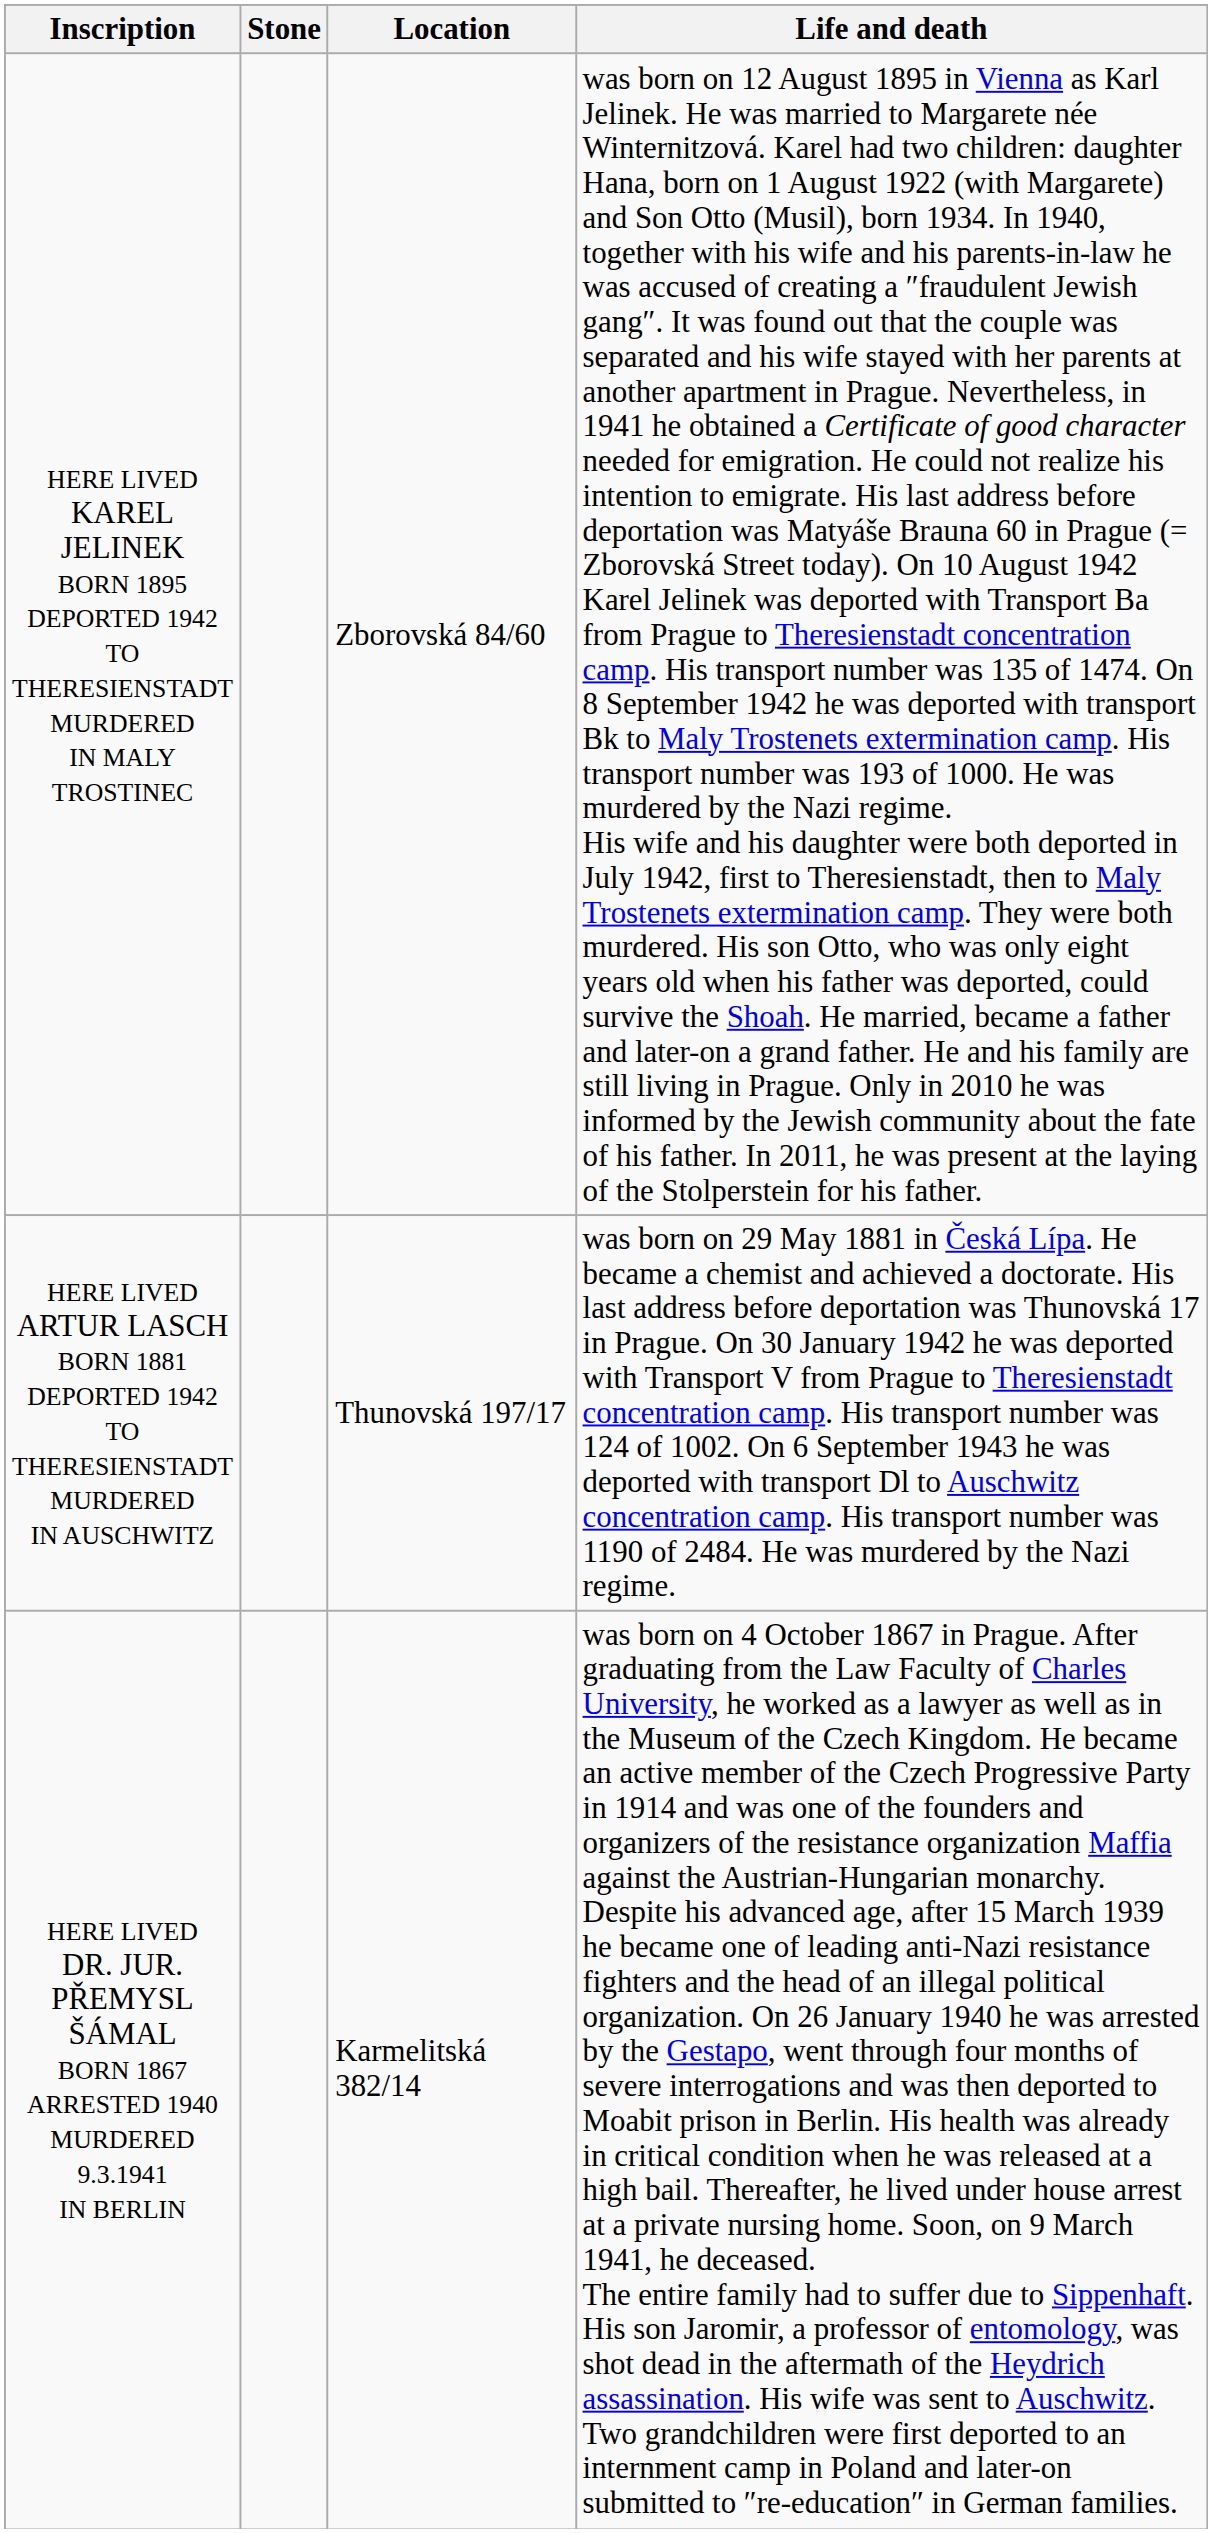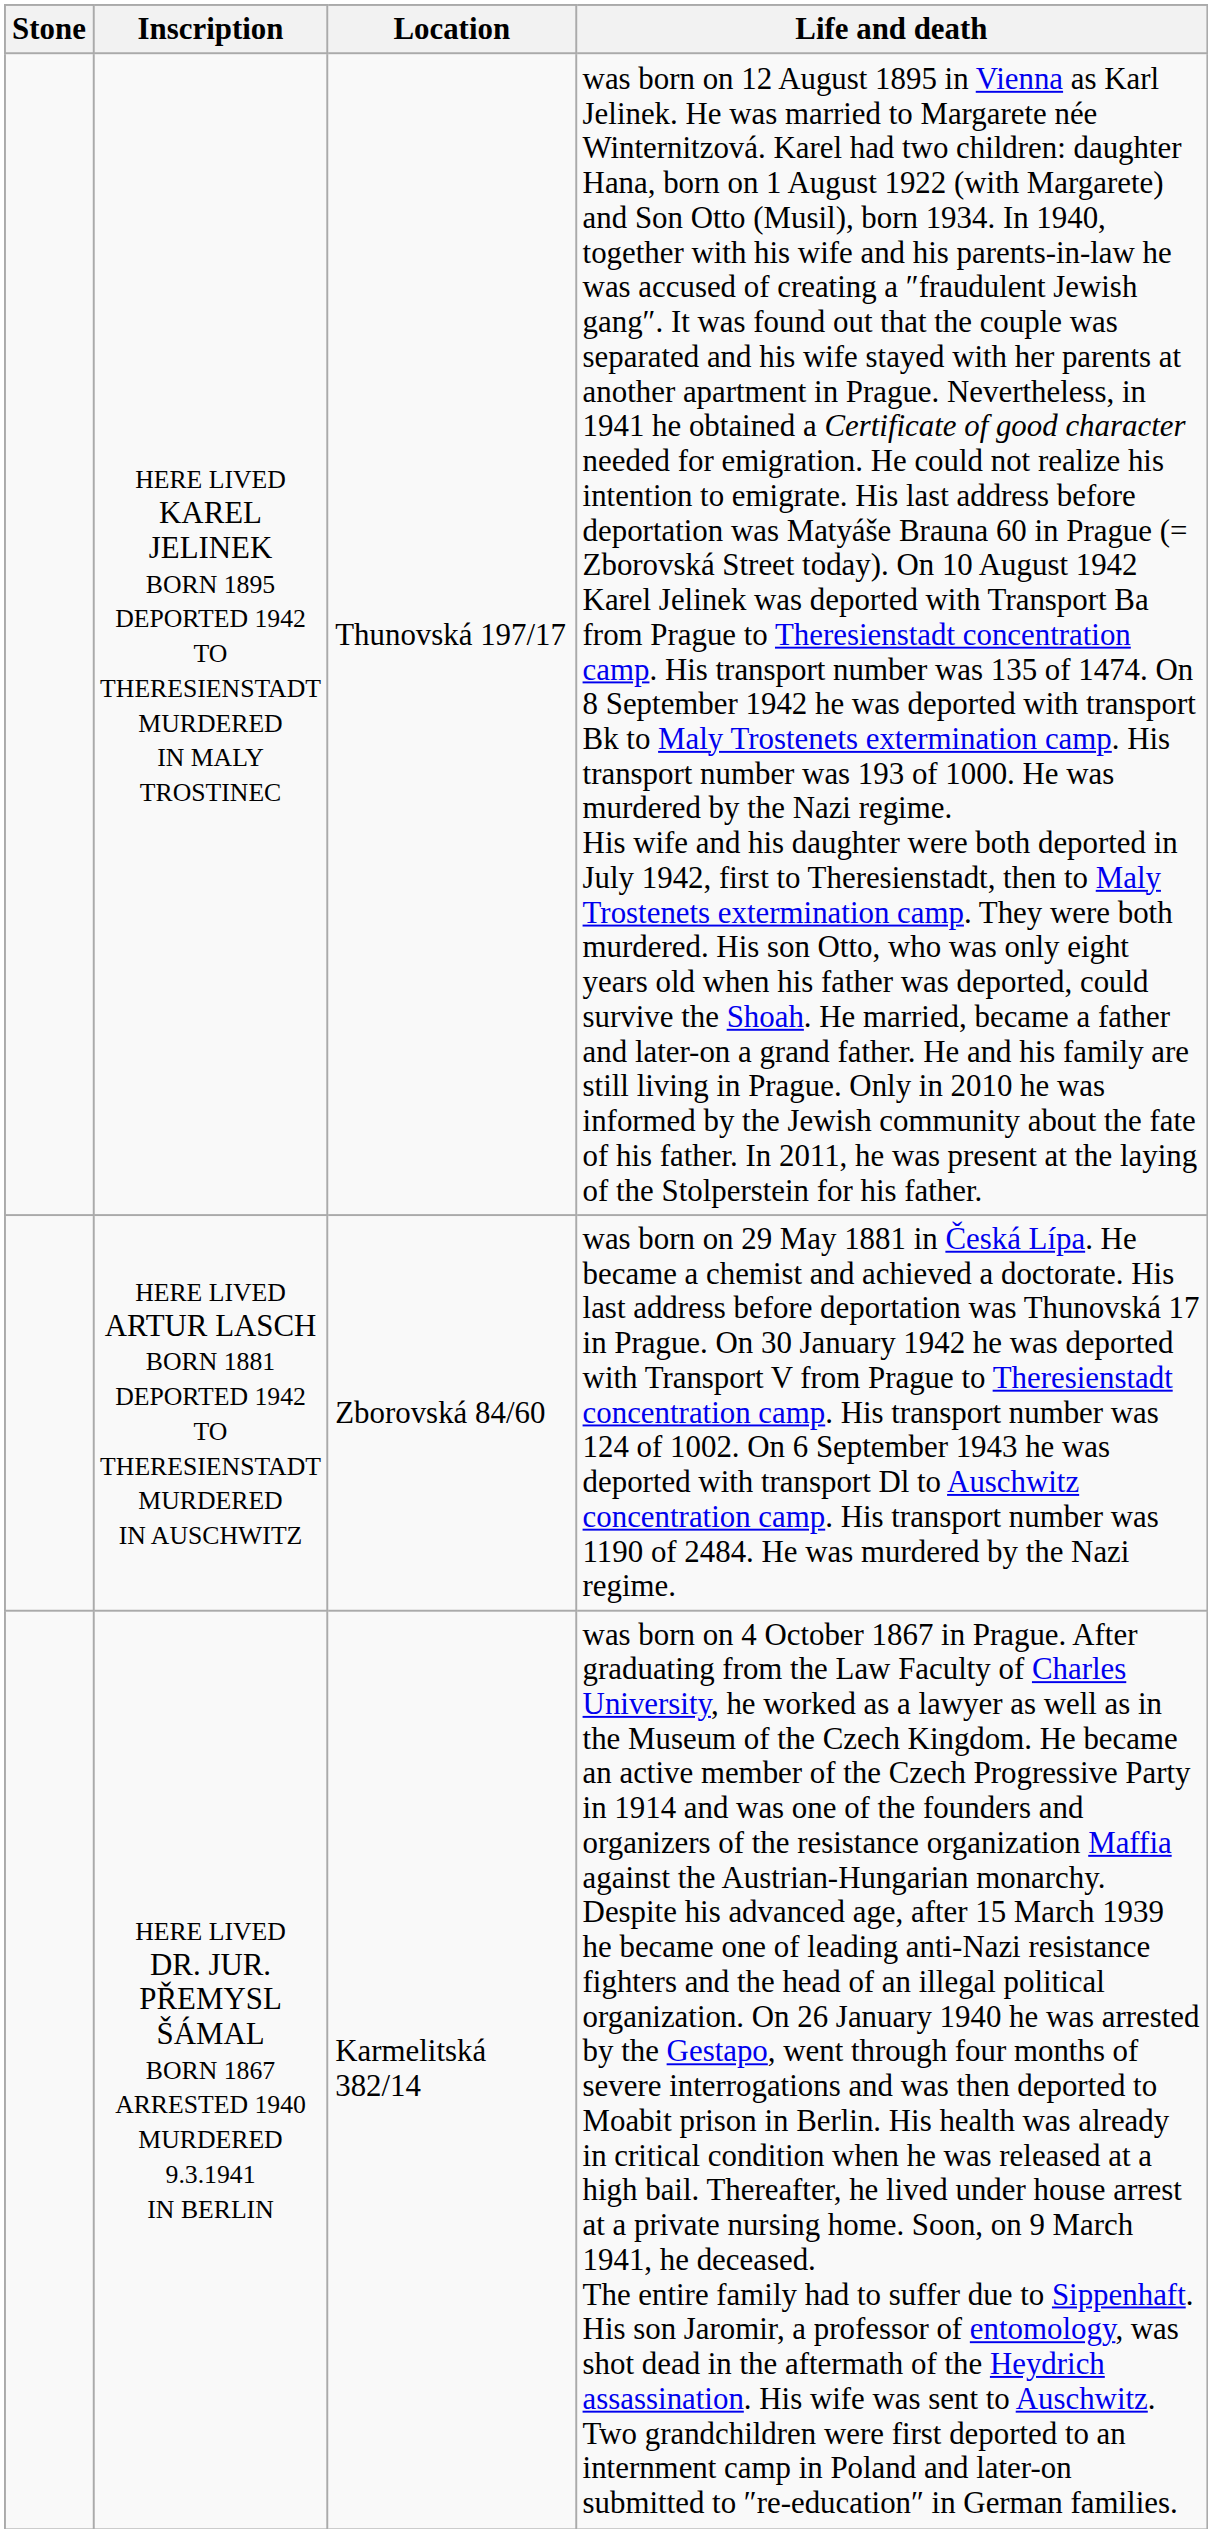columns swapped: (284, 28) <-> (122, 28)
(440, 633) Zborovská 84/60 -> (451, 633) Thunovská 197/17
(451, 1412) Thunovská 197/17 -> (440, 1412) Zborovská 84/60
